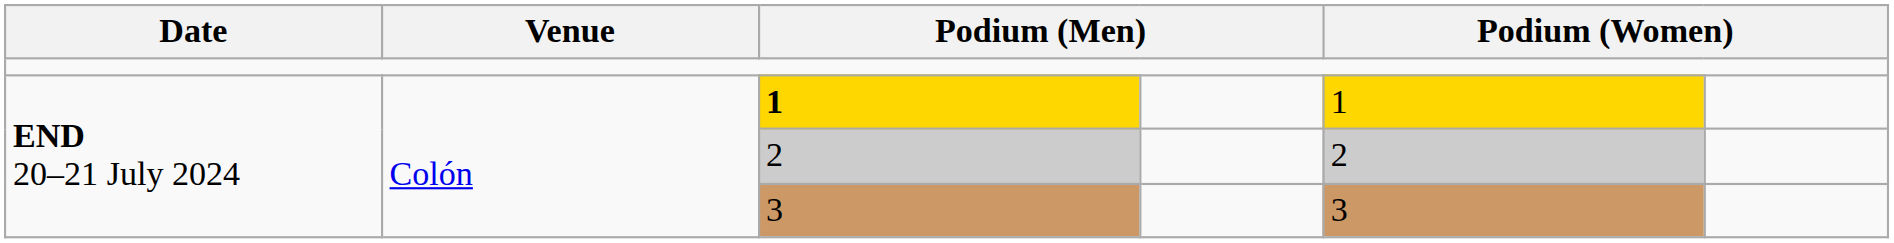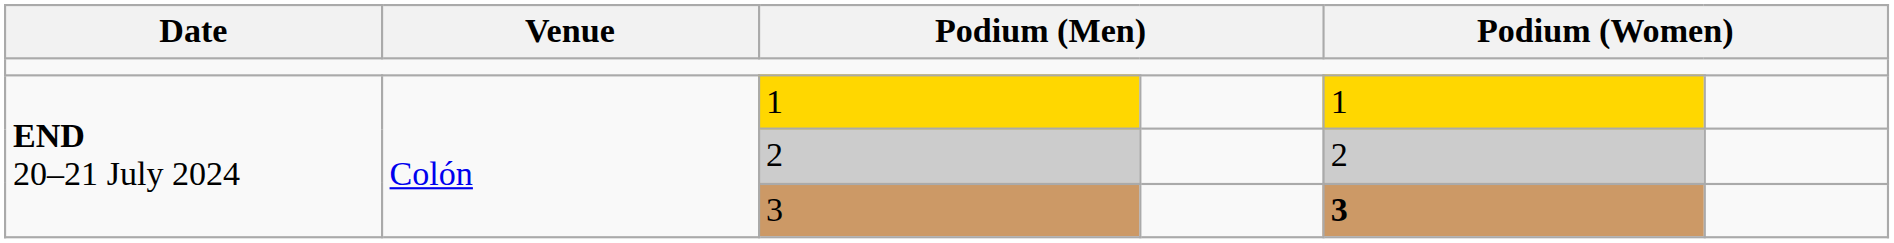(775, 101) bold -> (775, 101) normal
(1339, 209) normal -> (1339, 209) bold
